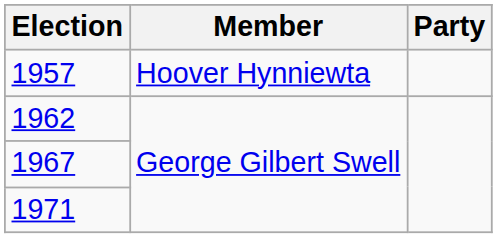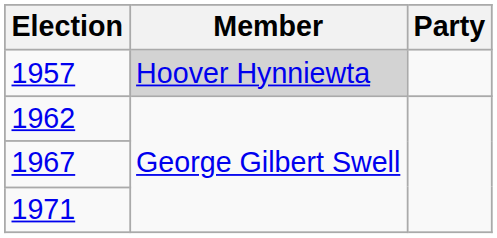(253, 72) no background -> (253, 72) lightgrey background
